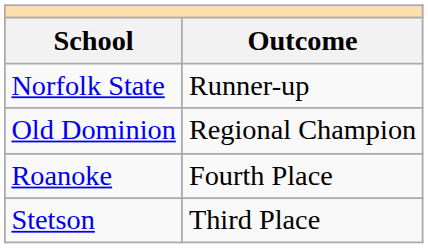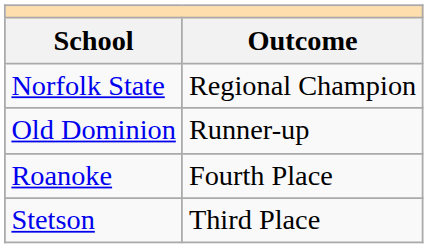(249, 85) Runner-up -> (303, 85) Regional Champion
(303, 130) Regional Champion -> (249, 130) Runner-up
